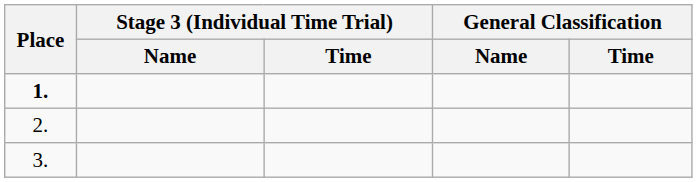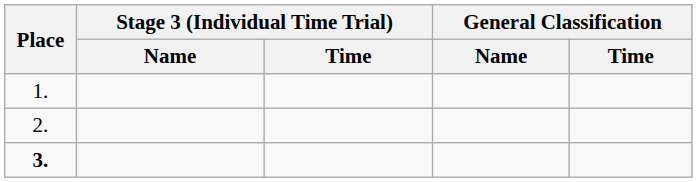(40, 91) bold -> (40, 91) normal
(40, 160) normal -> (40, 160) bold
